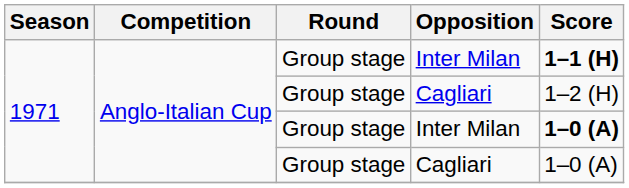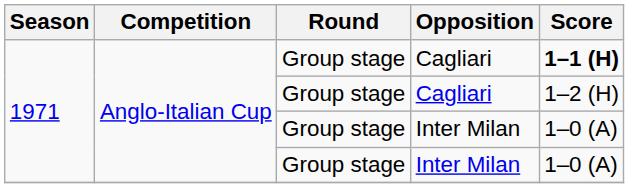(468, 57) Inter Milan -> (454, 57) Cagliari
(582, 128) bold -> (581, 128) normal
(454, 164) Cagliari -> (468, 164) Inter Milan
